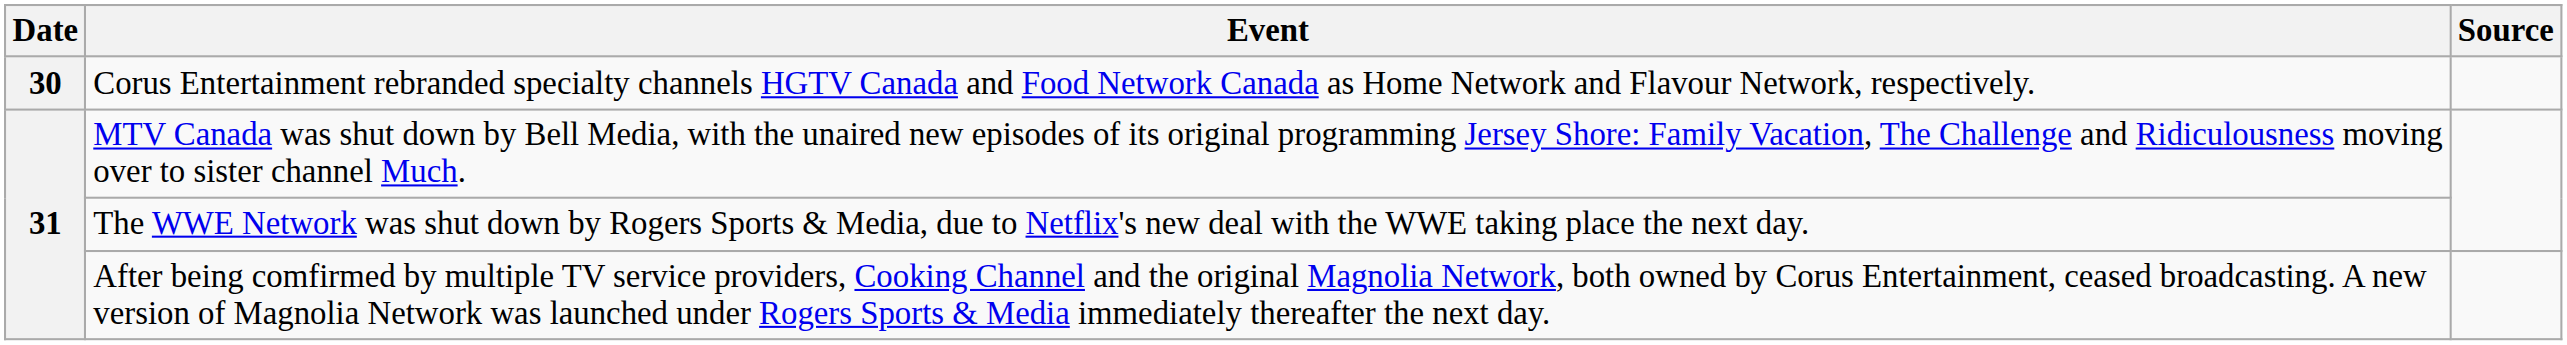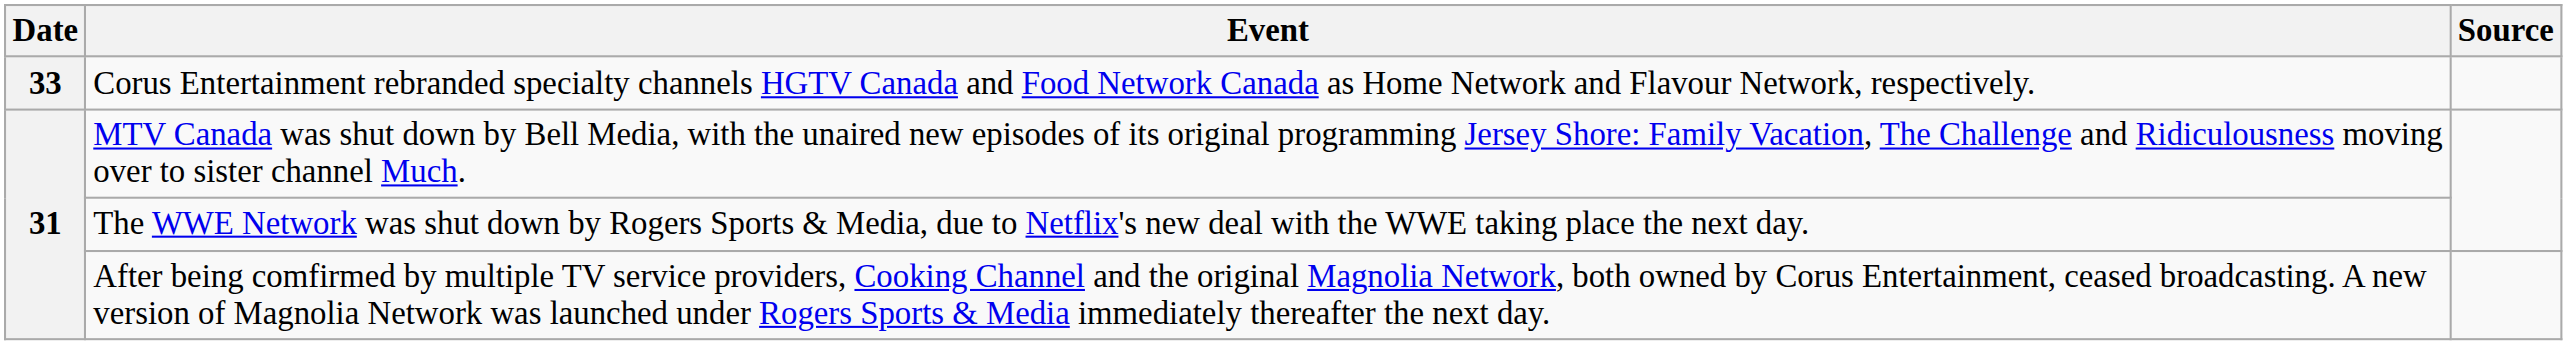(45, 82) 30 -> (45, 82) 33
